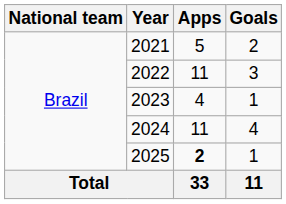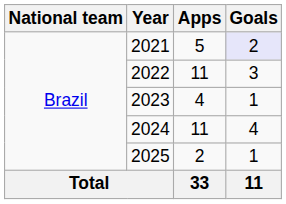(254, 45) no background -> (254, 45) lavender background
(200, 156) bold -> (200, 156) normal
